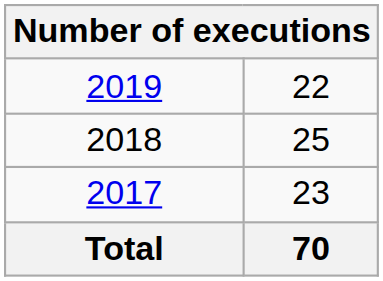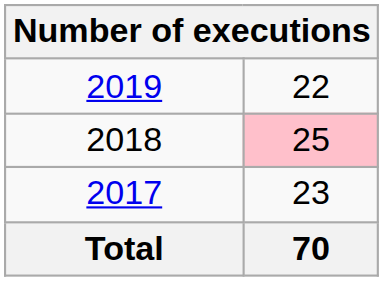(311, 139) no background -> (311, 139) pink background
